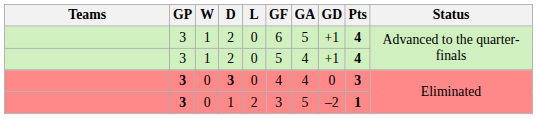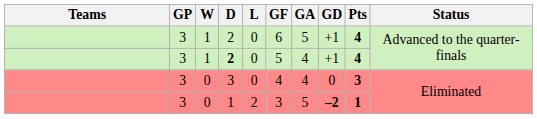(231, 59) normal -> (231, 59) bold
(183, 80) bold -> (183, 80) normal
(231, 80) bold -> (231, 80) normal
(183, 102) bold -> (183, 102) normal
(332, 102) normal -> (332, 102) bold
